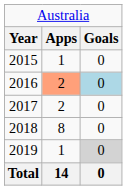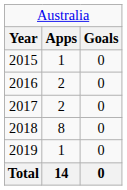(61, 83) lightsalmon background -> (61, 83) no background
(101, 83) lightblue background -> (101, 83) no background
(101, 151) lightgrey background -> (101, 151) no background
